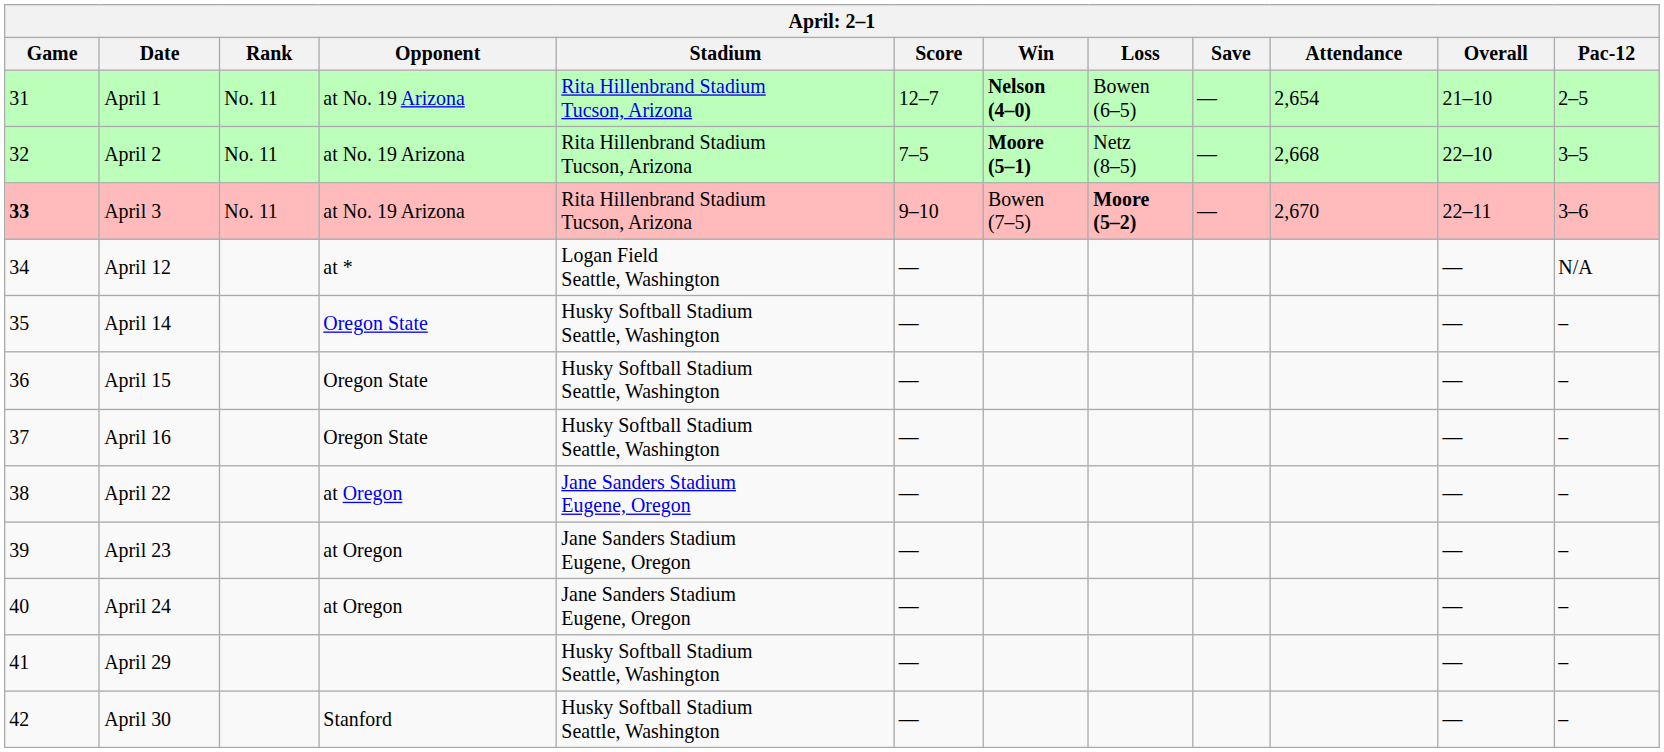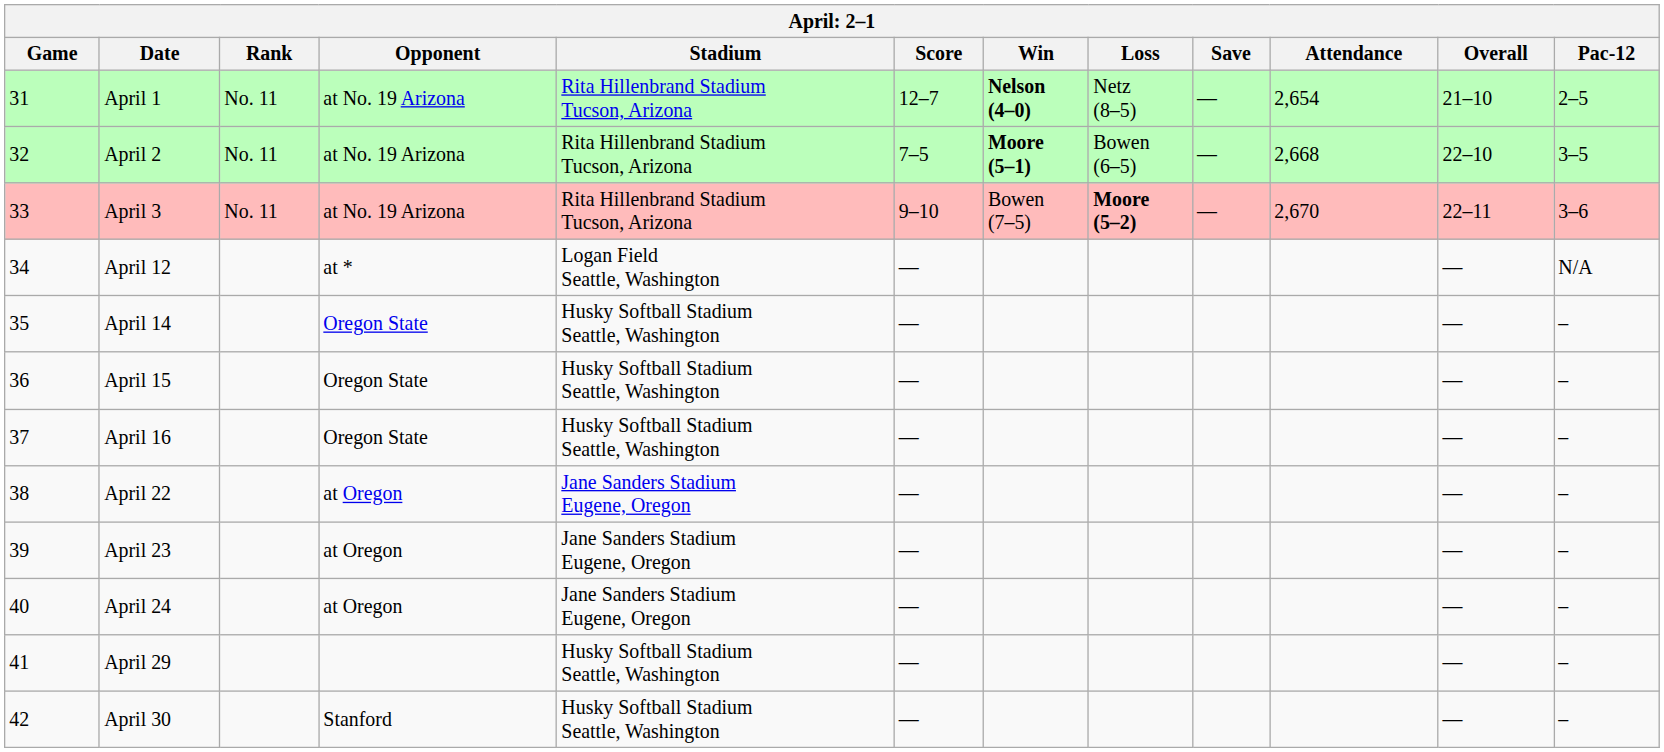(1121, 98) Bowen (6–5) -> (1115, 98) Netz (8–5)
(1115, 154) Netz (8–5) -> (1121, 154) Bowen (6–5)
(19, 211) bold -> (19, 211) normal
